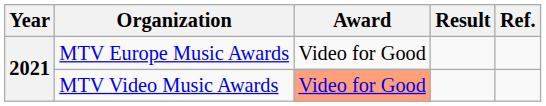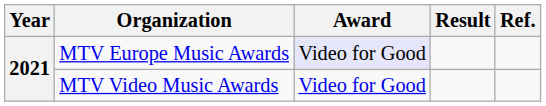(362, 52) no background -> (362, 52) lavender background
(362, 85) lightsalmon background -> (362, 85) no background
